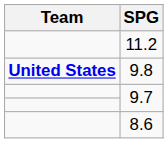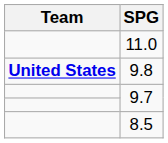(141, 44) 11.2 -> (141, 44) 11.0
(141, 124) 8.6 -> (141, 124) 8.5
